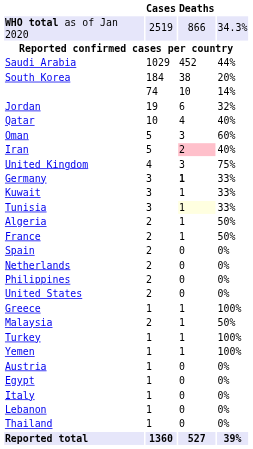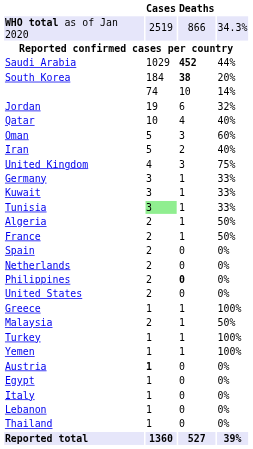(188, 63) normal -> (188, 63) bold
(185, 77) normal -> (185, 77) bold
(182, 149) pink background -> (182, 149) no background
(182, 178) bold -> (182, 178) normal
(149, 207) no background -> (149, 207) lightgreen background
(182, 207) lightyellow background -> (182, 207) no background
(182, 279) normal -> (182, 279) bold
(149, 366) normal -> (149, 366) bold
